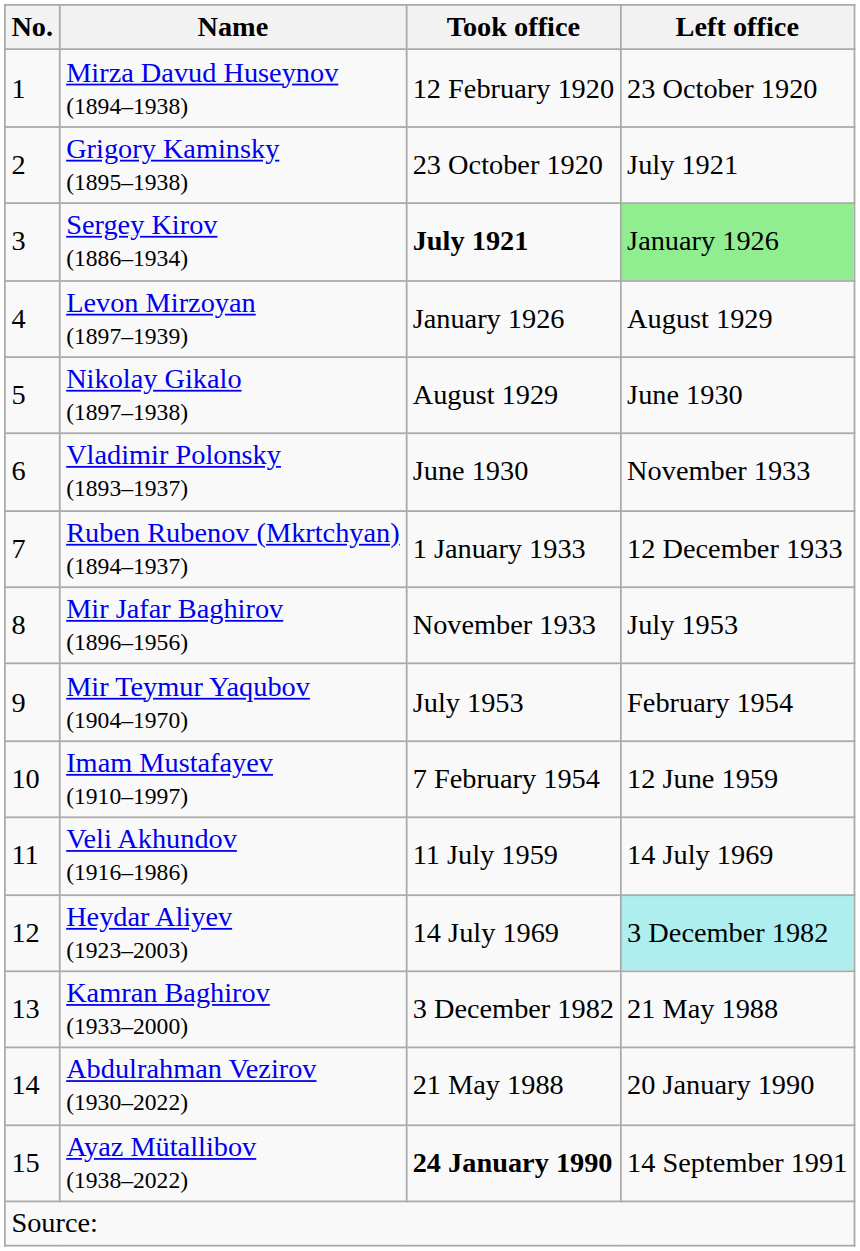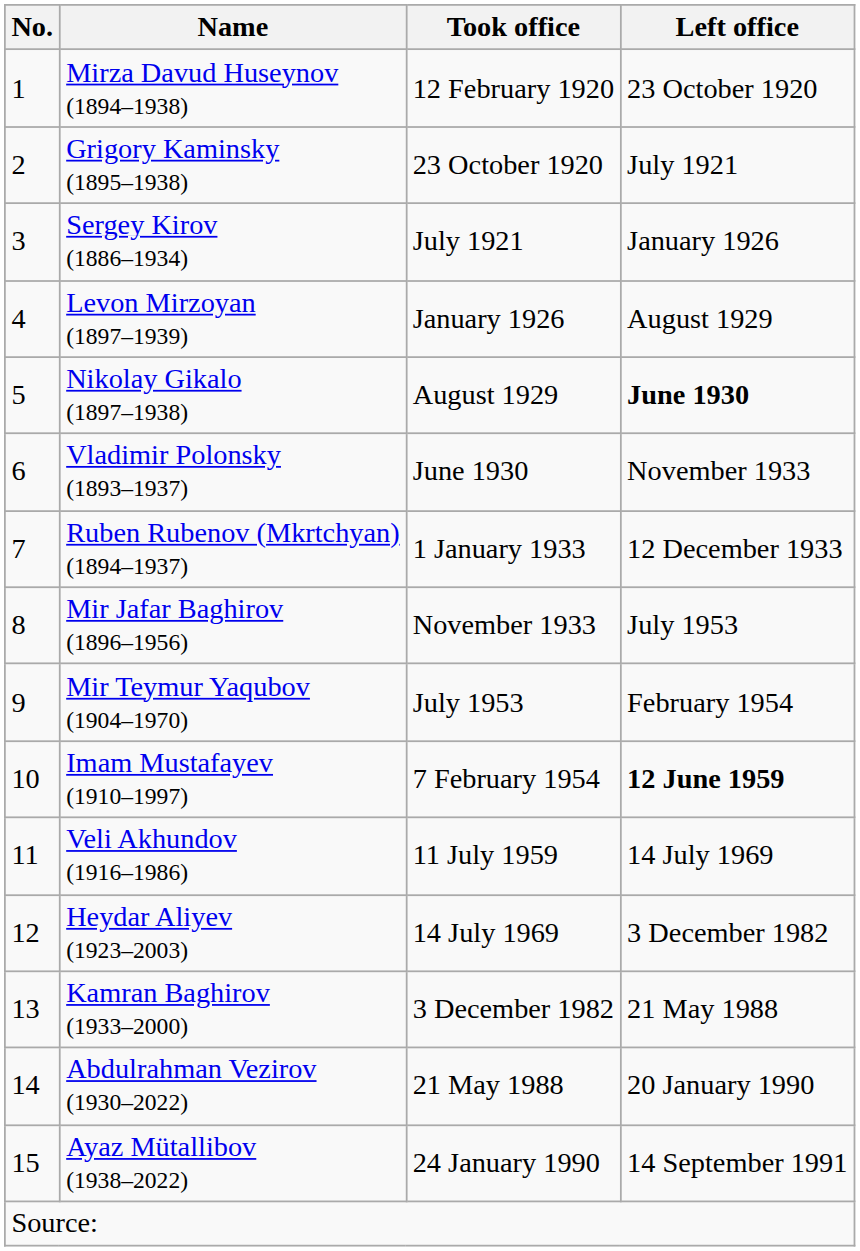(471, 241) bold -> (468, 241) normal
(703, 241) lightgreen background -> (703, 241) no background
(685, 394) normal -> (688, 394) bold
(703, 778) normal -> (706, 778) bold
(728, 932) paleturquoise background -> (728, 932) no background
(513, 1162) bold -> (506, 1162) normal
